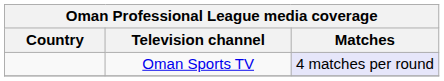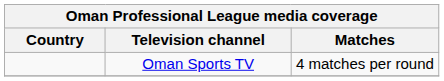(365, 64) lavender background -> (365, 64) no background
